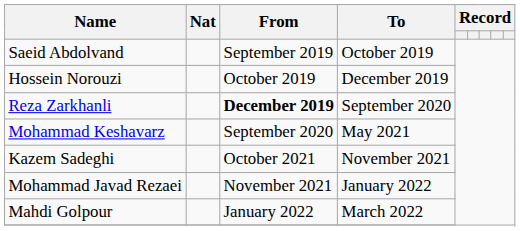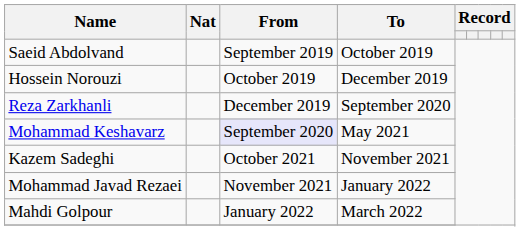(279, 105) bold -> (277, 105) normal
(278, 132) no background -> (278, 132) lavender background
